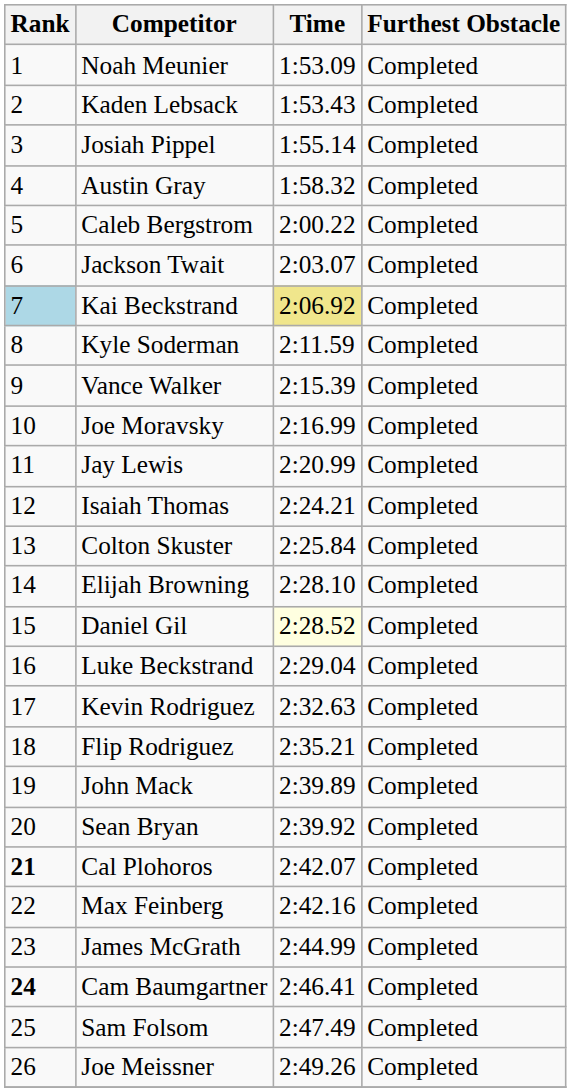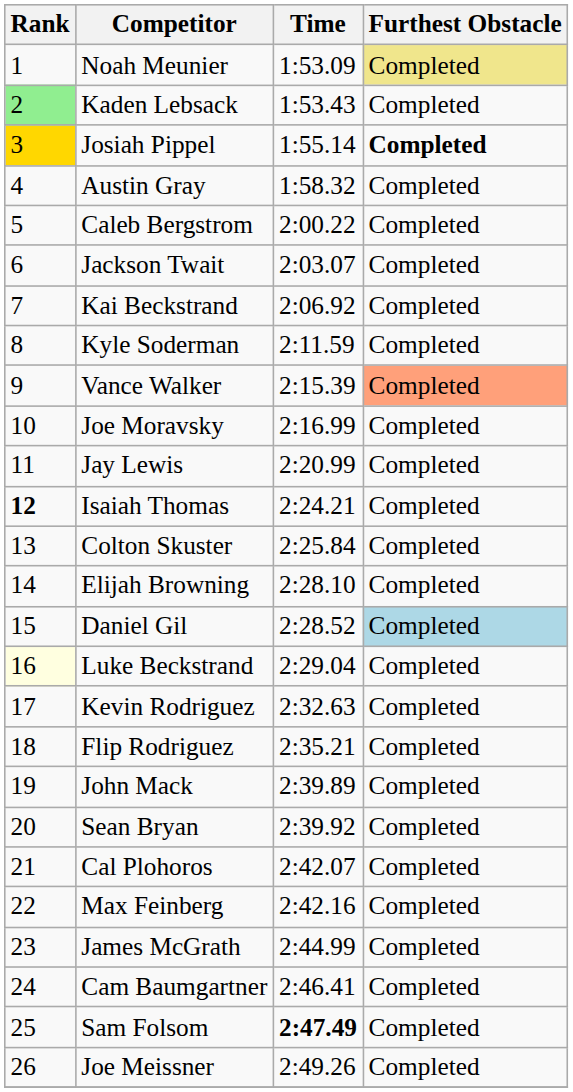(423, 64) no background -> (424, 64) khaki background
(17, 104) no background -> (17, 104) lightgreen background
(17, 144) no background -> (17, 144) gold background
(423, 144) normal -> (428, 144) bold
(17, 305) lightblue background -> (17, 305) no background
(317, 305) khaki background -> (317, 305) no background
(423, 385) no background -> (424, 385) lightsalmon background
(23, 505) normal -> (23, 505) bold
(317, 625) lightyellow background -> (317, 625) no background
(423, 625) no background -> (424, 625) lightblue background
(23, 666) no background -> (23, 666) lightyellow background
(23, 866) bold -> (23, 866) normal
(23, 986) bold -> (23, 986) normal
(317, 1026) normal -> (318, 1026) bold
